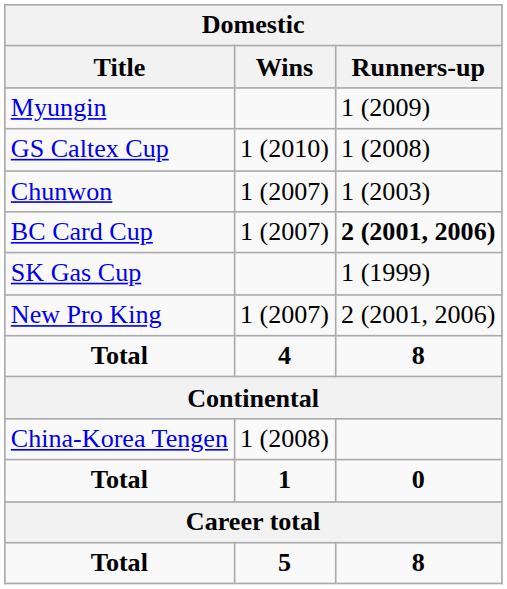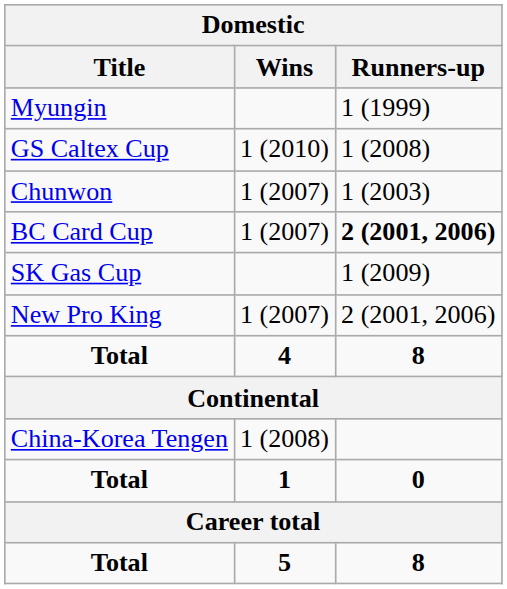(386, 107) 1 (2009) -> (386, 107) 1 (1999)
(386, 273) 1 (1999) -> (386, 273) 1 (2009)
